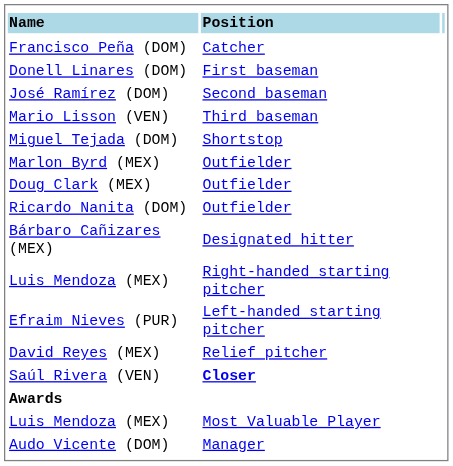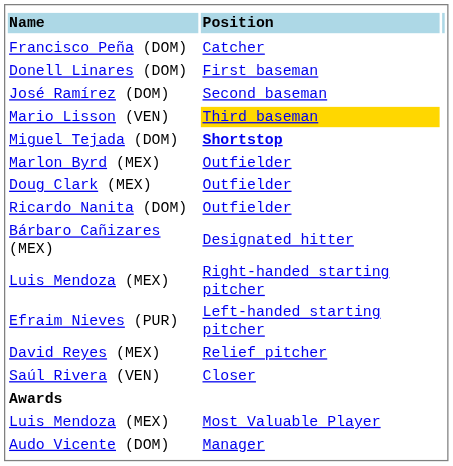(260, 117) no background -> (260, 117) gold background
(243, 140) normal -> (243, 140) bold
(229, 376) bold -> (229, 376) normal
